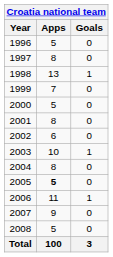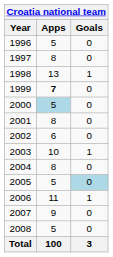(53, 89) normal -> (53, 89) bold
(53, 105) no background -> (53, 105) lightblue background
(53, 182) bold -> (53, 182) normal
(89, 182) no background -> (89, 182) lightblue background
